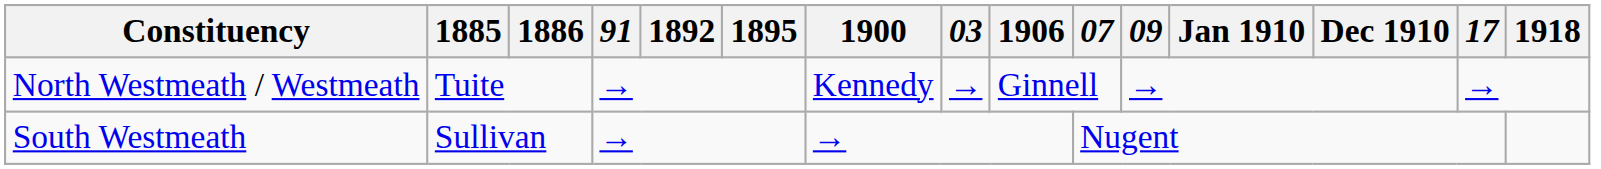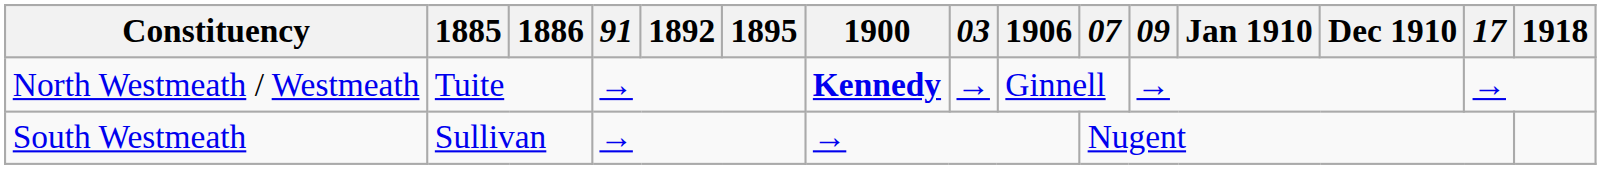(873, 84) normal -> (877, 84) bold
